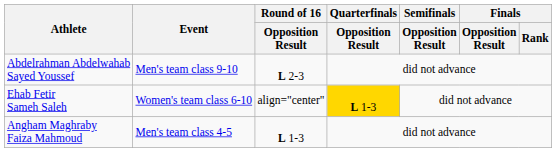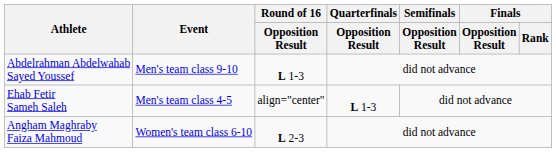(291, 76) L 2-3 -> (291, 76) L 1-3
(194, 100) Women's team class 6-10 -> (184, 100) Men's team class 4-5
(363, 107) gold background -> (363, 107) no background
(184, 132) Men's team class 4-5 -> (194, 132) Women's team class 6-10
(291, 138) L 1-3 -> (291, 138) L 2-3
